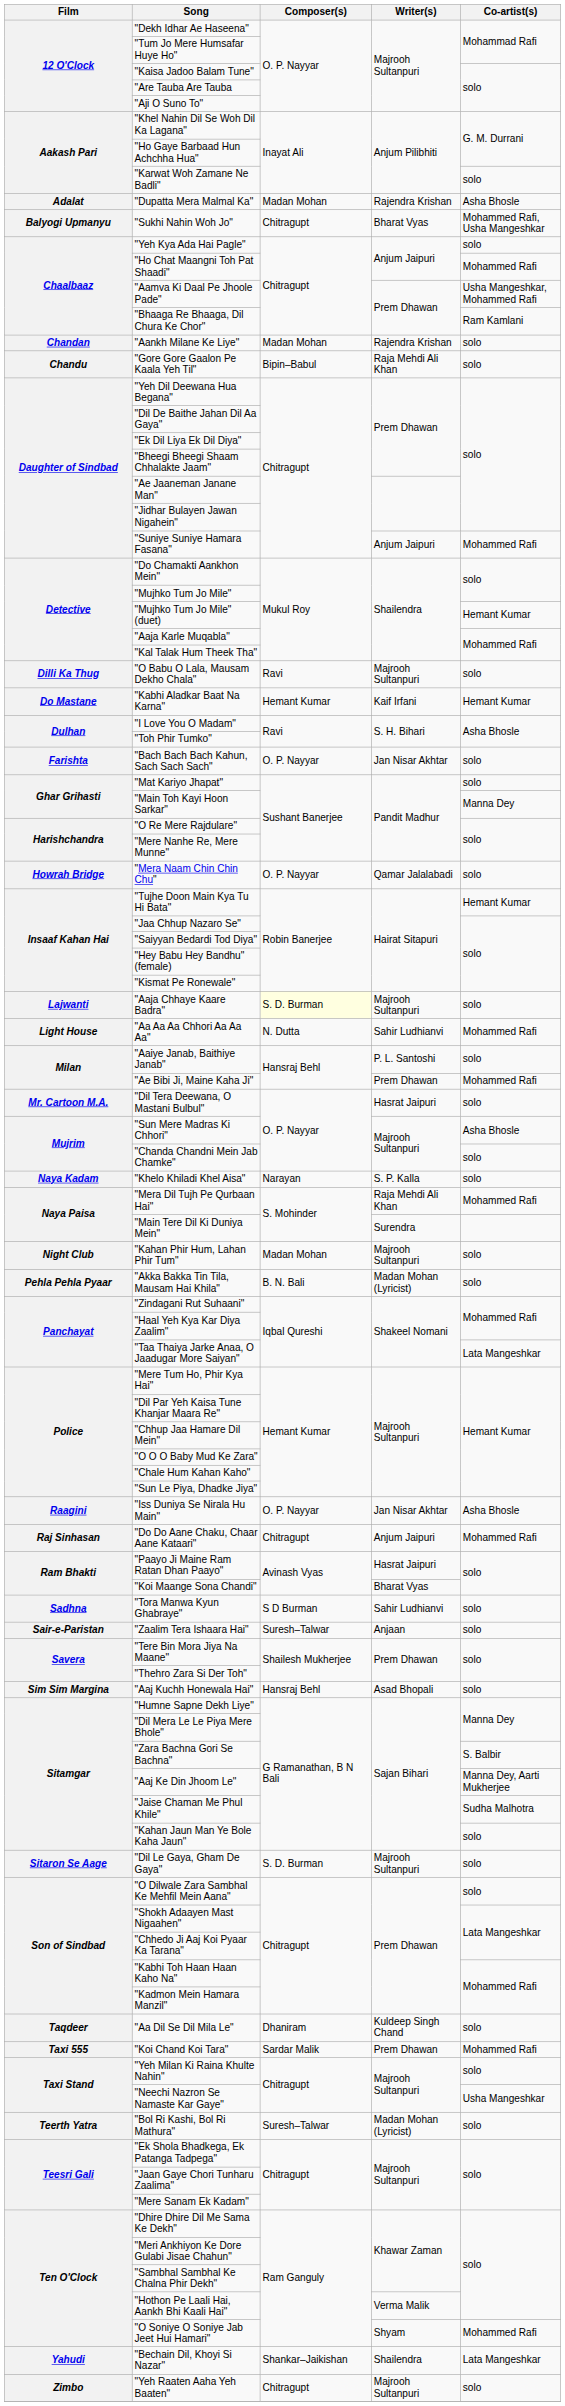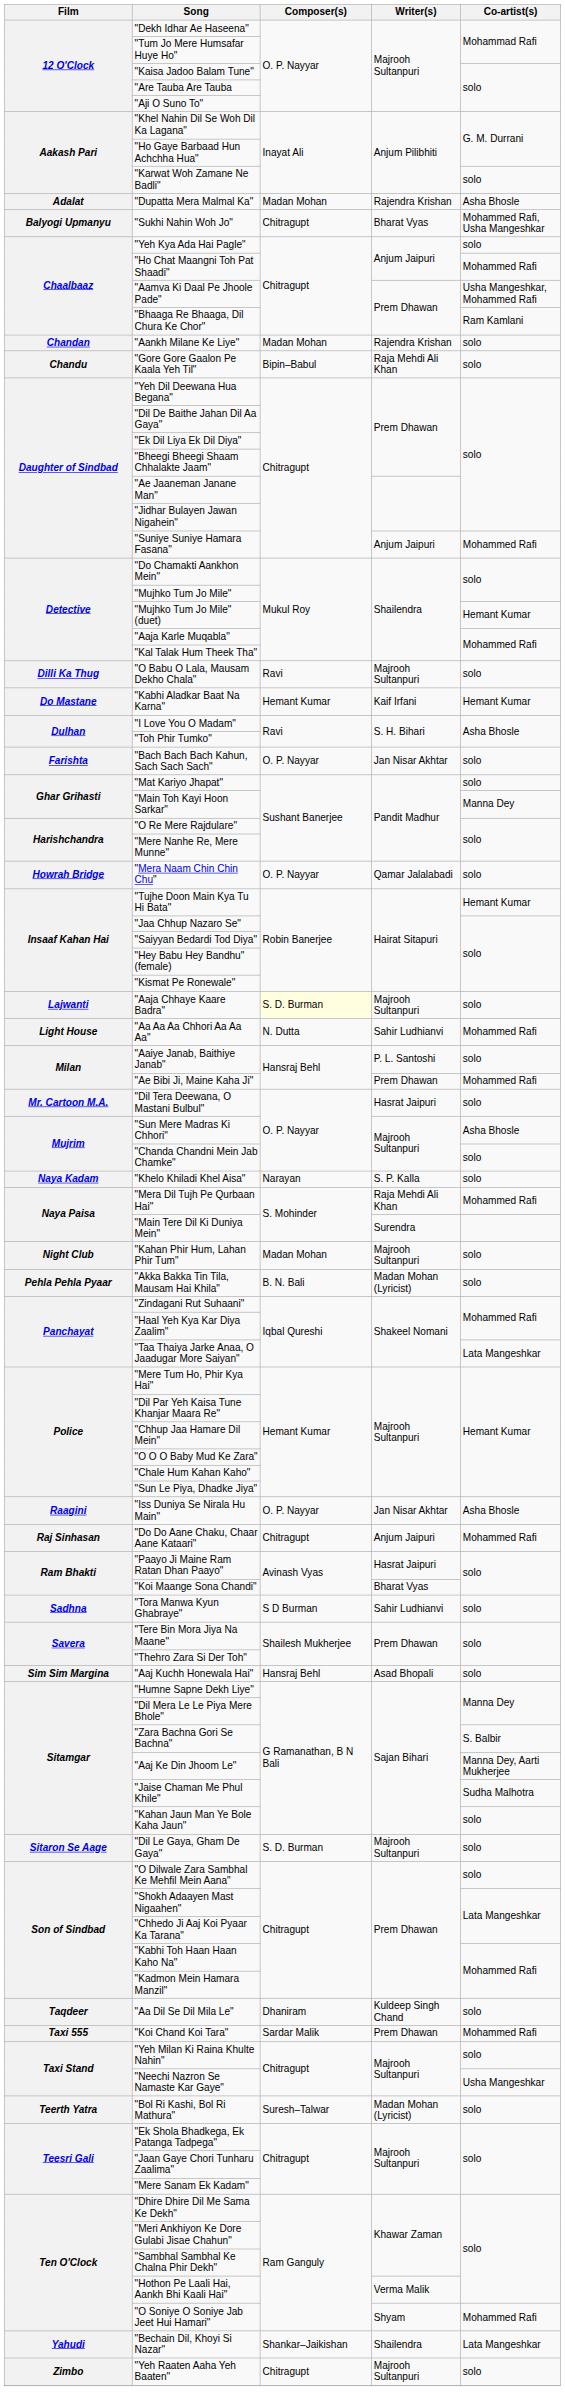- row: (192, 1630)
